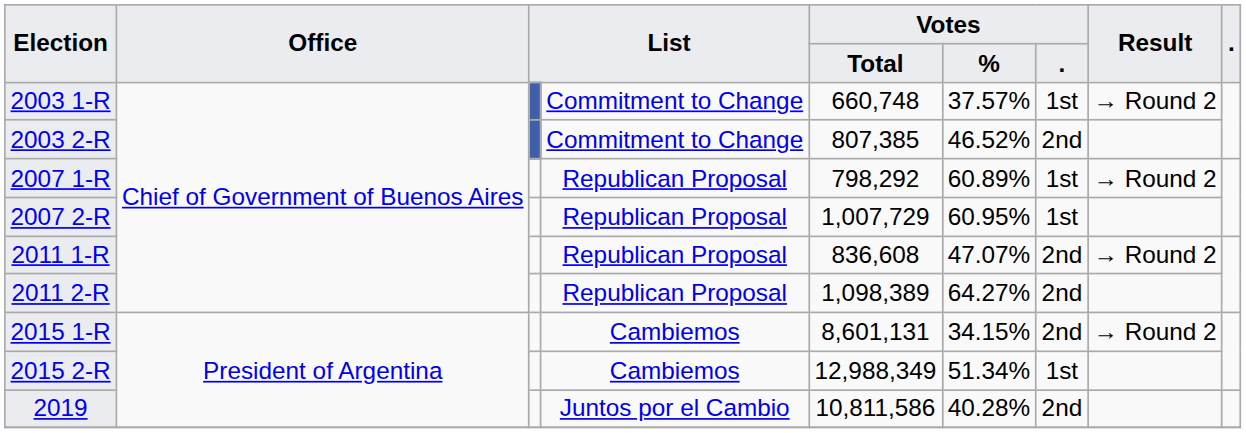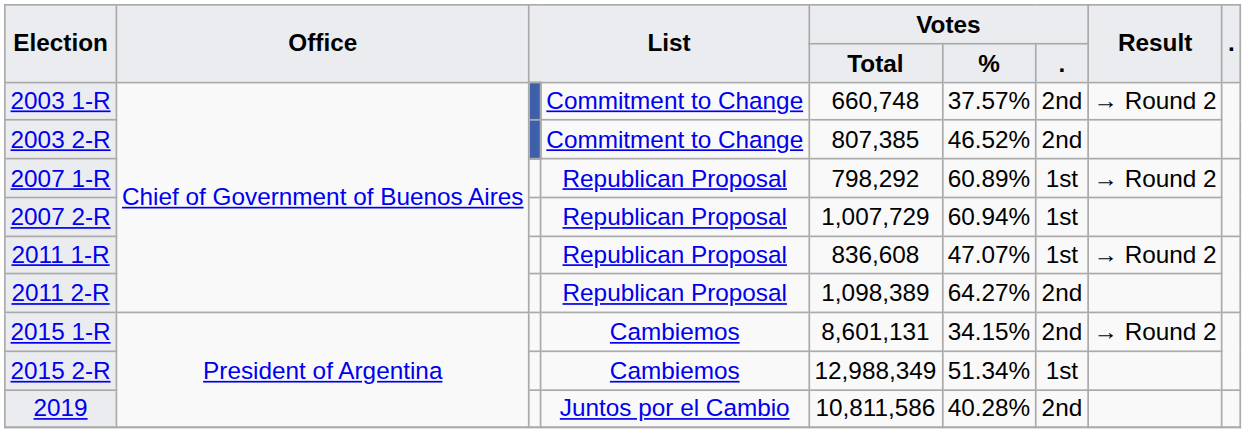(1062, 101) 1st -> (1062, 101) 2nd
(989, 217) 60.95% -> (989, 217) 60.94%
(1062, 255) 2nd -> (1062, 255) 1st
